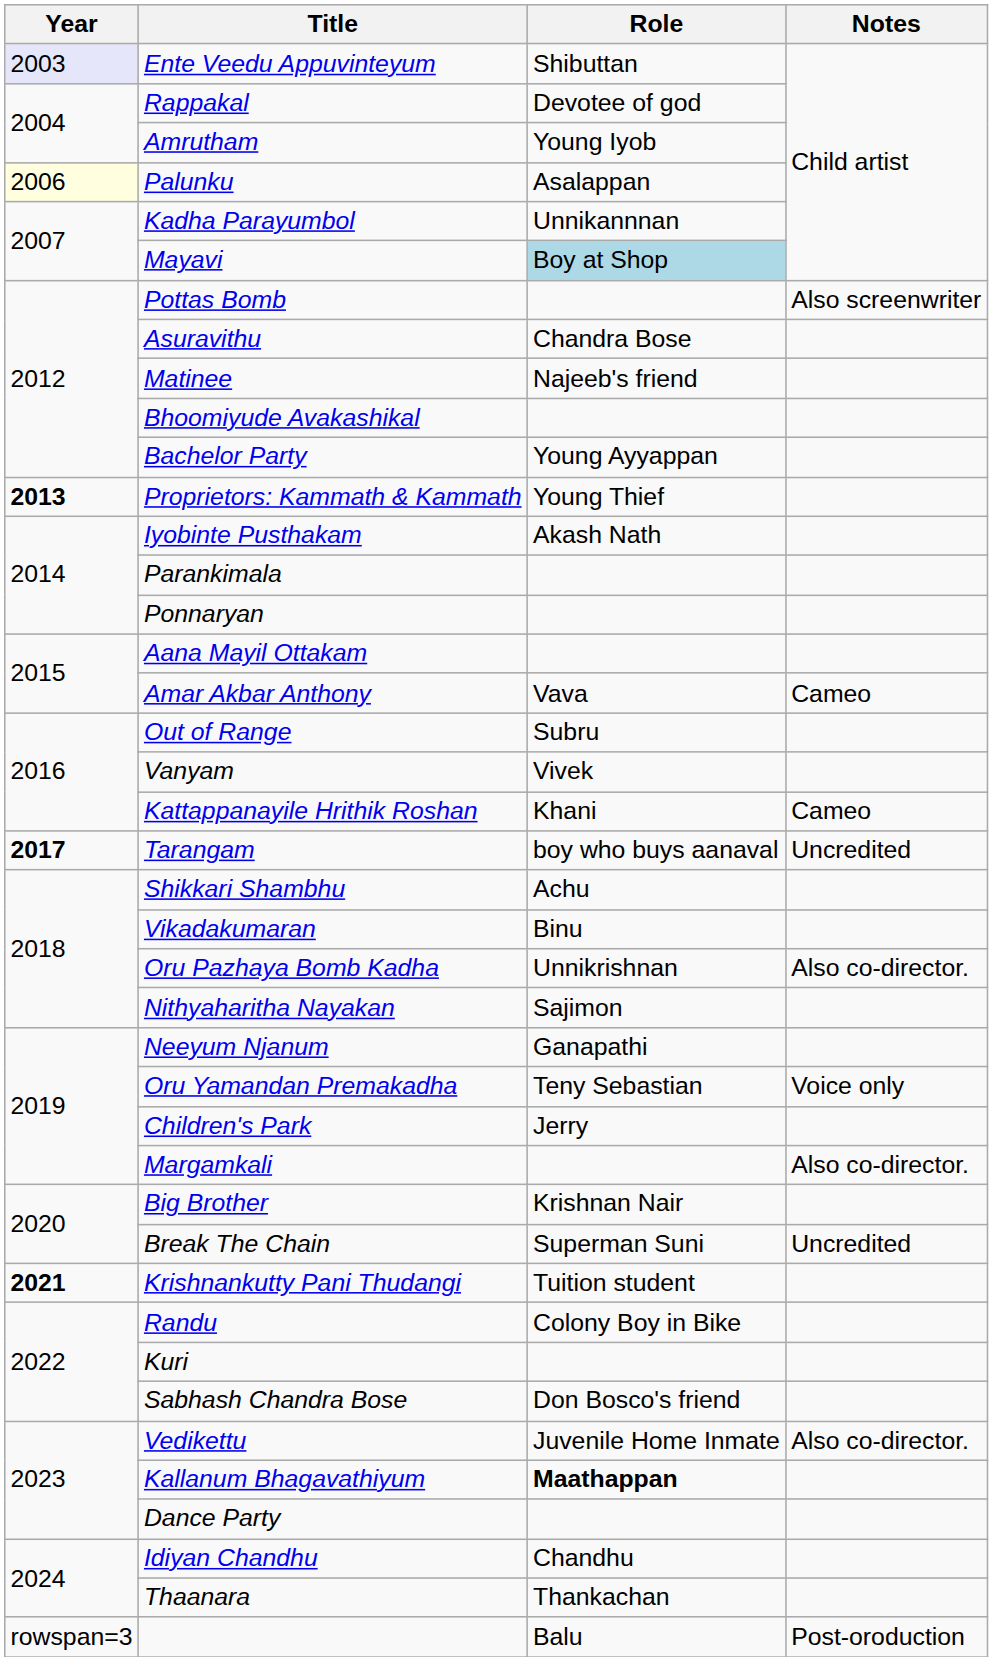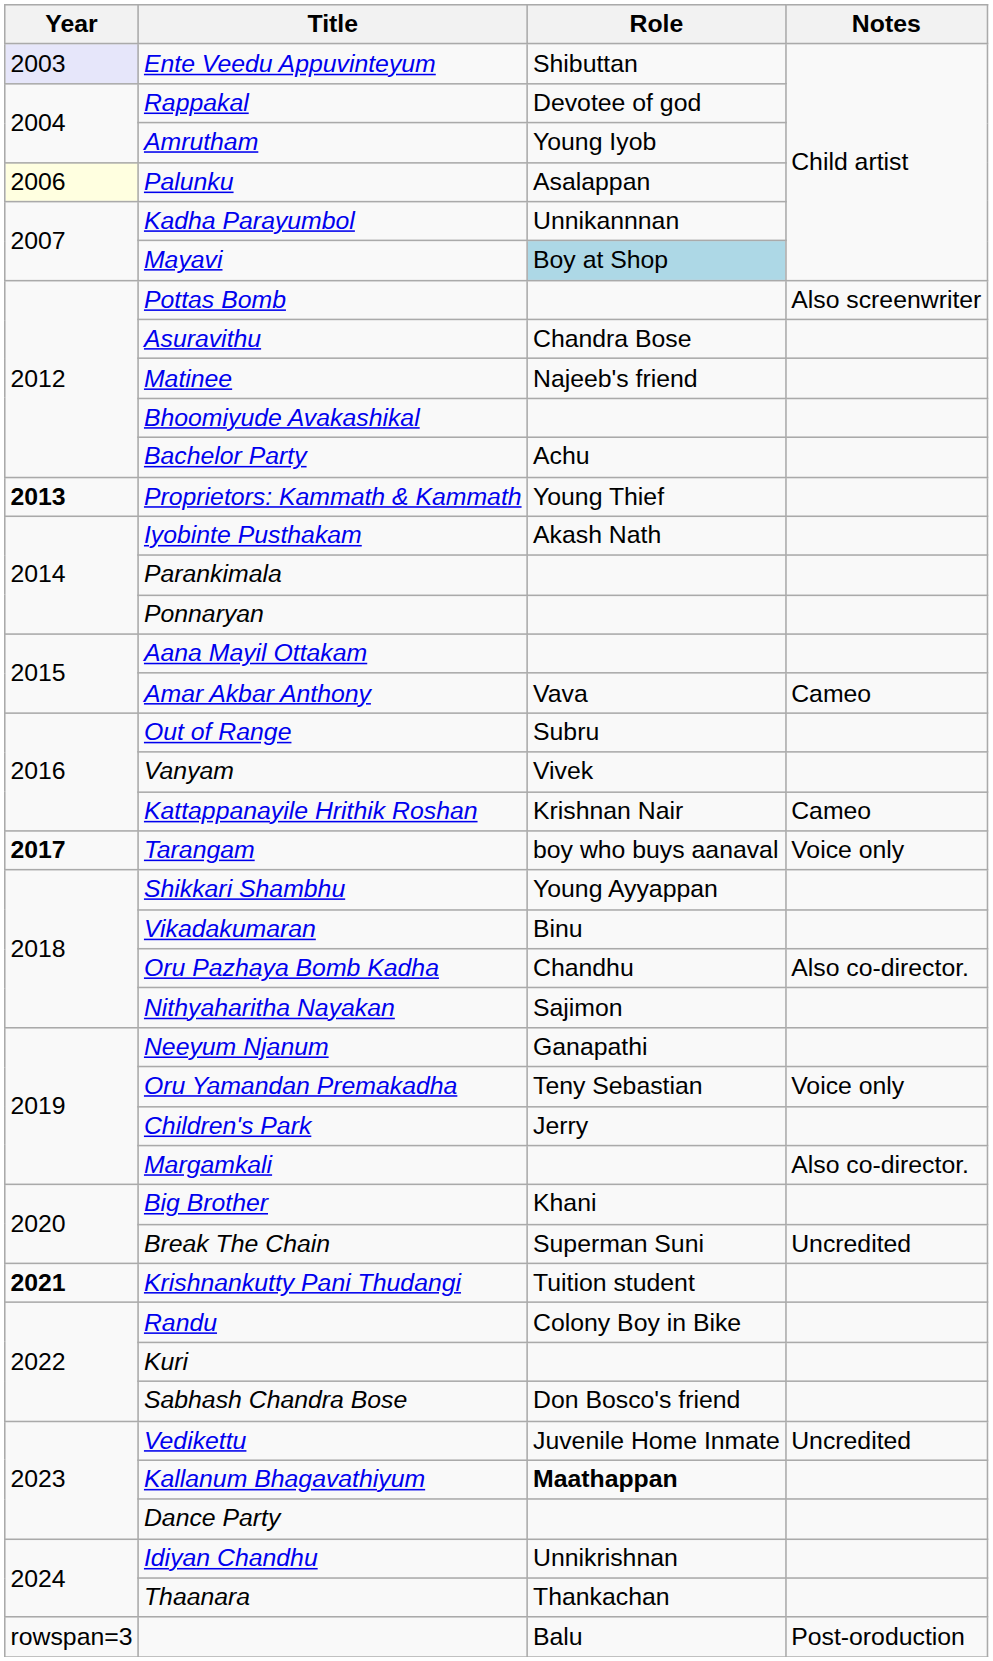(625, 456) Young Ayyappan -> (561, 456) Achu
(565, 810) Khani -> (608, 810) Krishnan Nair
(851, 850) Uncredited -> (848, 850) Voice only
(561, 889) Achu -> (625, 889) Young Ayyappan
(605, 968) Unnikrishnan -> (583, 968) Chandhu
(608, 1204) Krishnan Nair -> (565, 1204) Khani
(880, 1440) Also co-director. -> (851, 1440) Uncredited
(583, 1558) Chandhu -> (605, 1558) Unnikrishnan
